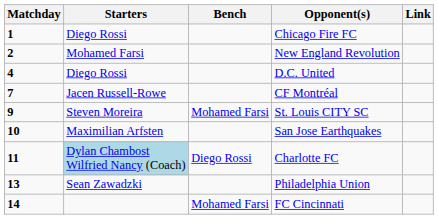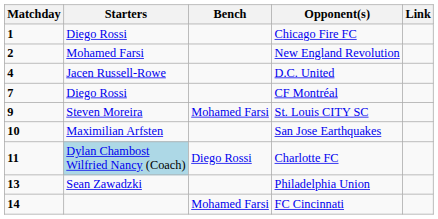(97, 73) Diego Rossi -> (116, 73) Jacen Russell-Rowe
(116, 92) Jacen Russell-Rowe -> (97, 92) Diego Rossi
